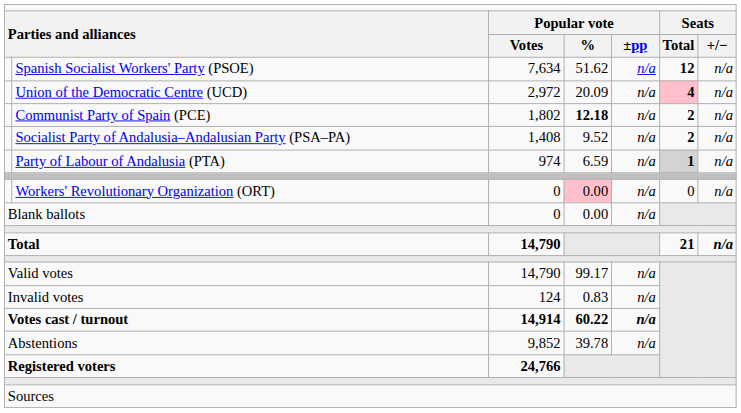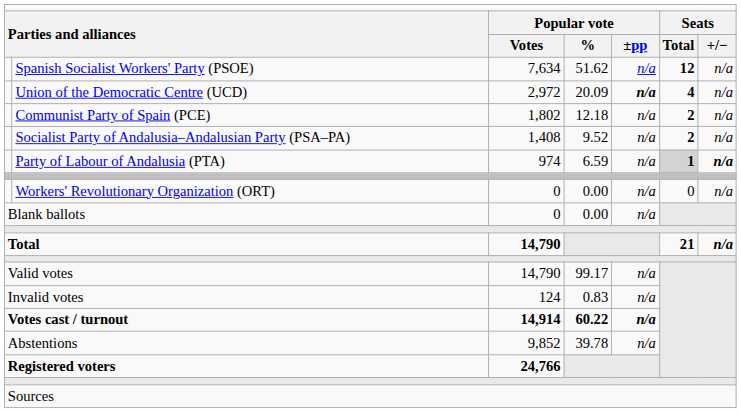(647, 92) normal -> (646, 92) bold
(691, 92) pink background -> (691, 92) no background
(592, 115) bold -> (592, 115) normal
(724, 161) normal -> (723, 161) bold
(595, 191) pink background -> (595, 191) no background
